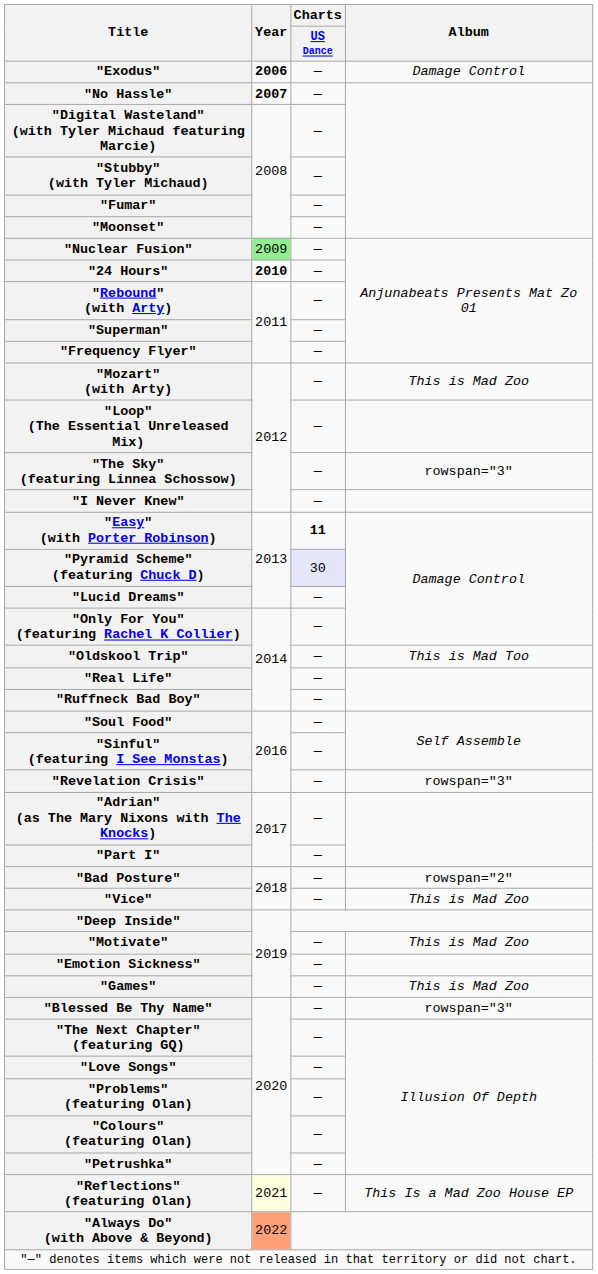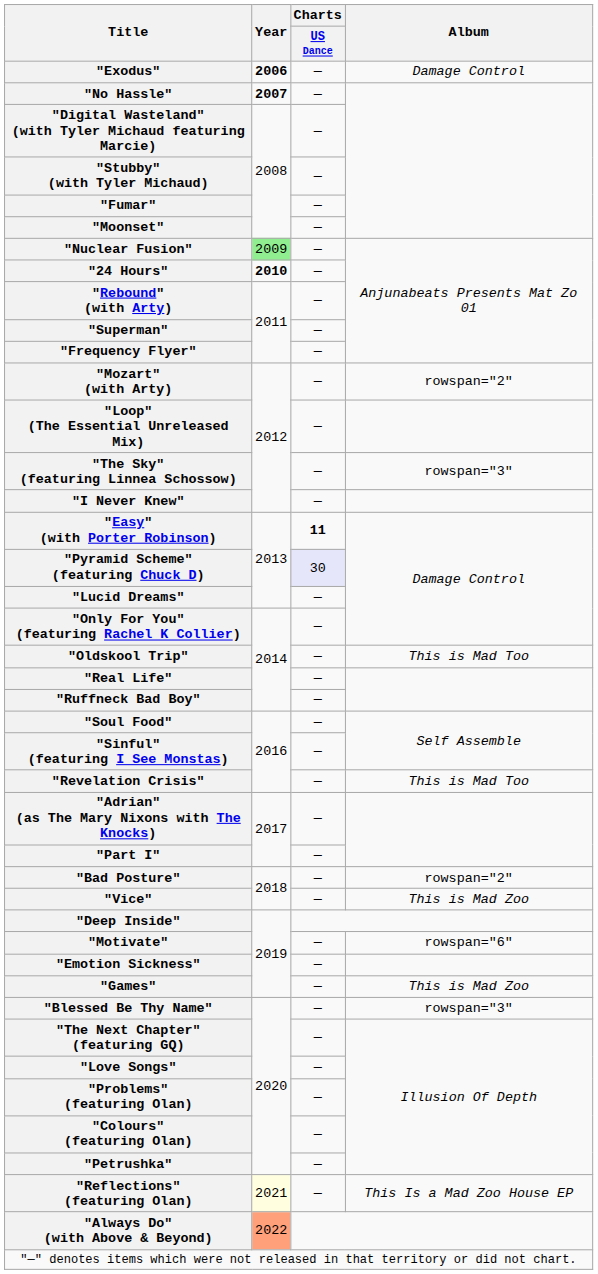(469, 381) This is Mad Zoo -> (469, 381) rowspan="2"
(469, 781) rowspan="3" -> (469, 781) This is Mad Too
(469, 943) This is Mad Zoo -> (469, 943) rowspan="6"
